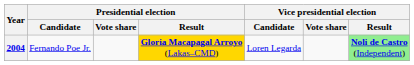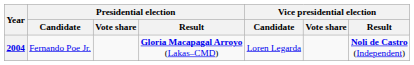(192, 48) gold background -> (192, 48) no background
(379, 48) lightgreen background -> (379, 48) no background
